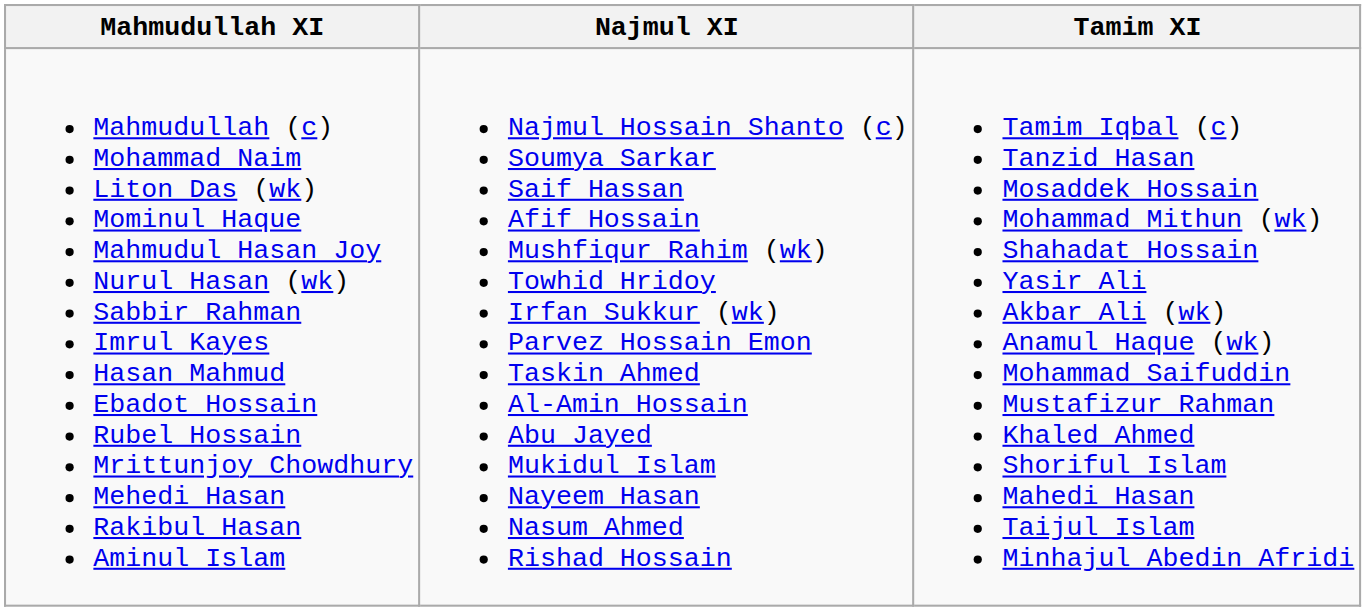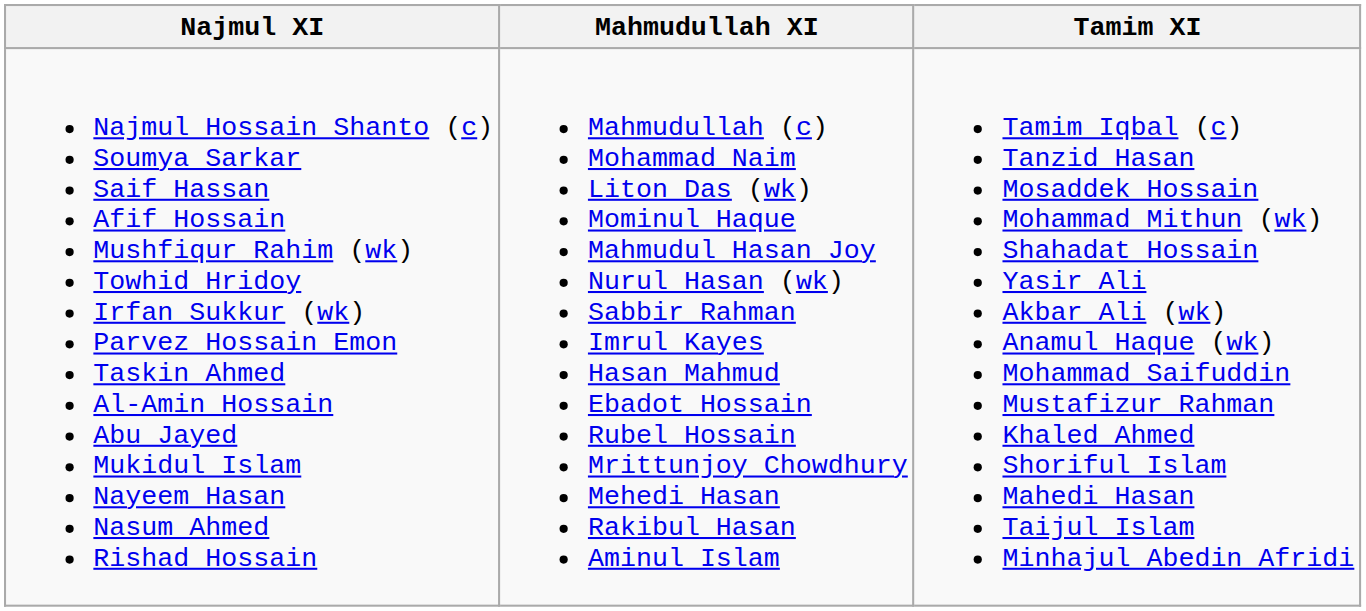columns swapped: (212, 27) <-> (667, 27)
